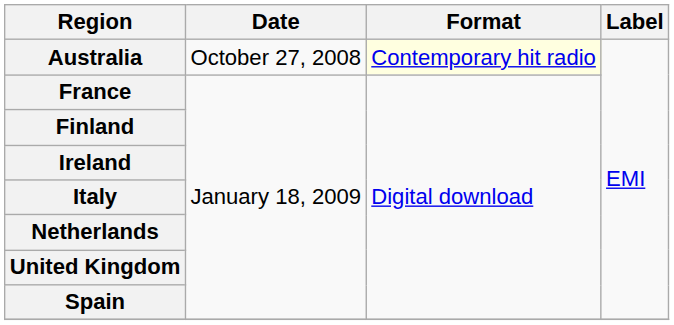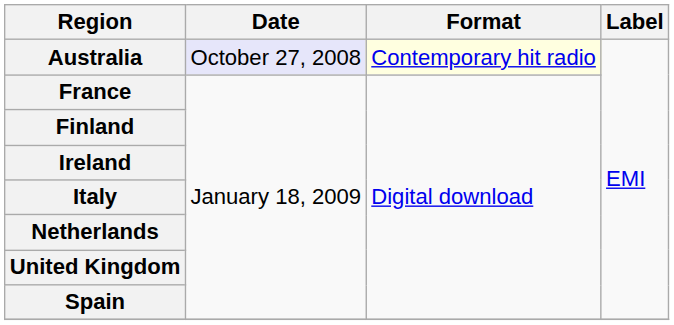(276, 57) no background -> (276, 57) lavender background
